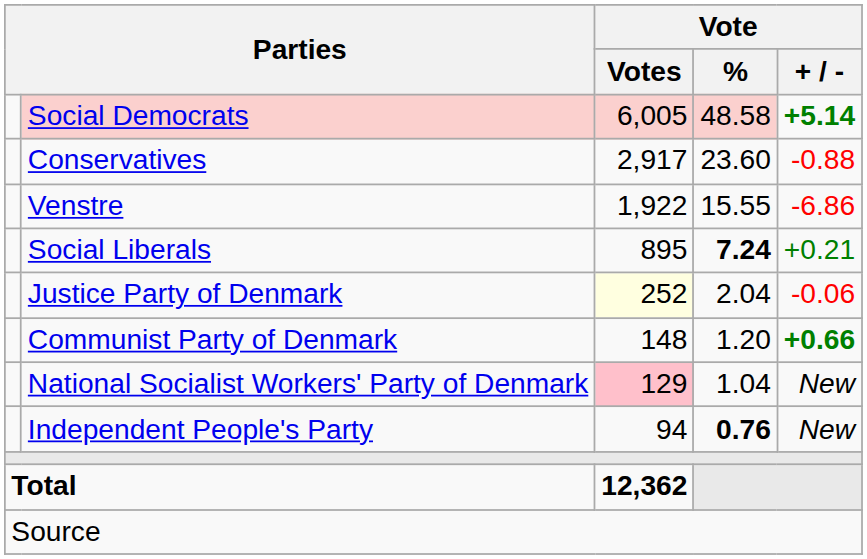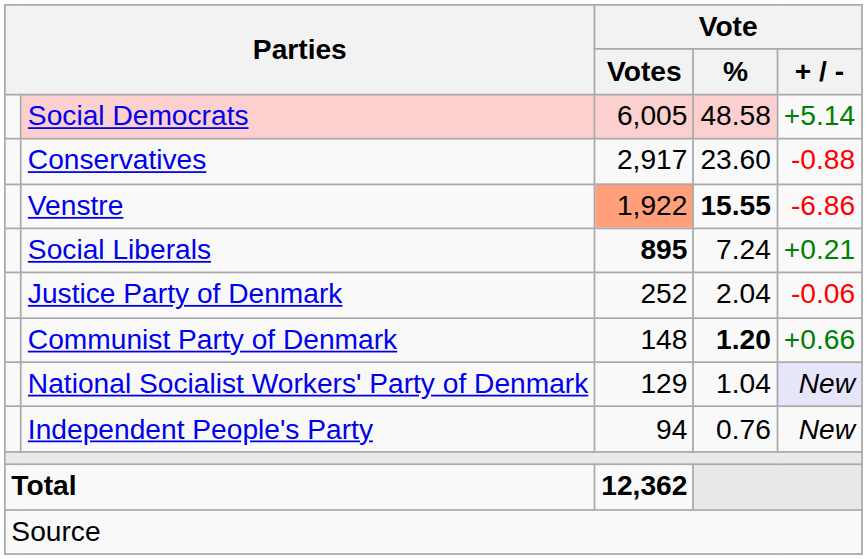(819, 116) bold -> (819, 116) normal
(652, 205) no background -> (652, 205) lightsalmon background
(736, 205) normal -> (736, 205) bold
(664, 250) normal -> (664, 250) bold
(743, 250) bold -> (743, 250) normal
(664, 294) lightyellow background -> (664, 294) no background
(743, 339) normal -> (743, 339) bold
(819, 339) bold -> (819, 339) normal
(664, 384) pink background -> (664, 384) no background
(827, 384) no background -> (827, 384) lavender background
(743, 428) bold -> (743, 428) normal
